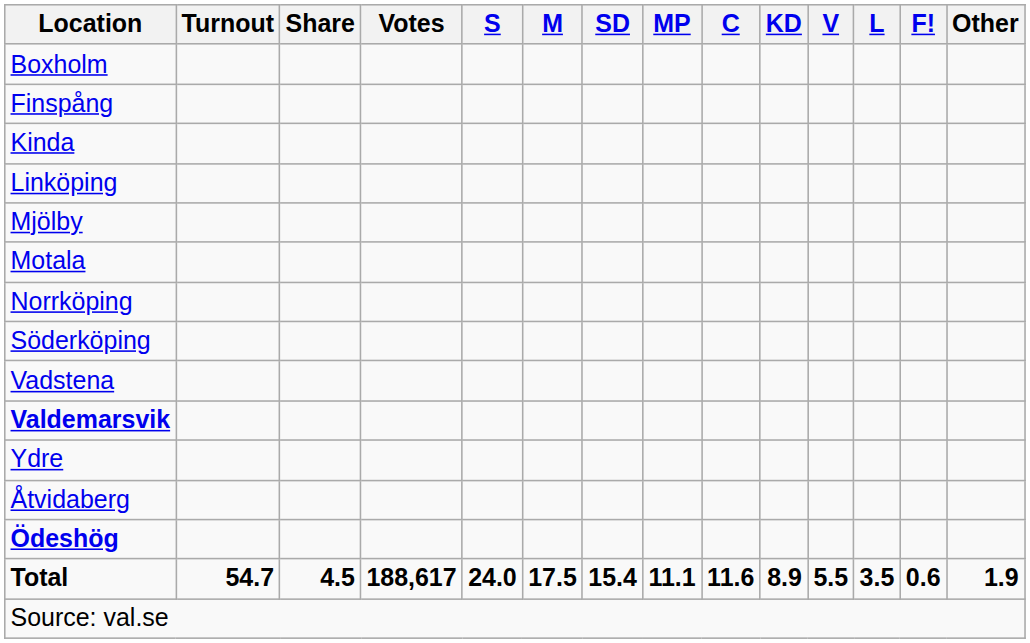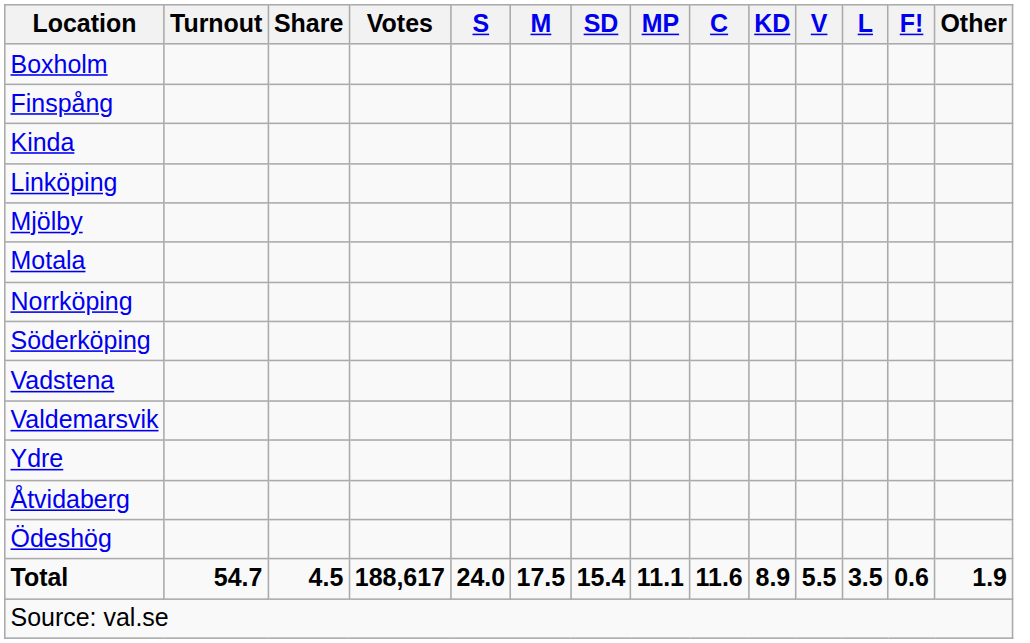(90, 420) bold -> (85, 420) normal
(65, 538) bold -> (61, 538) normal
